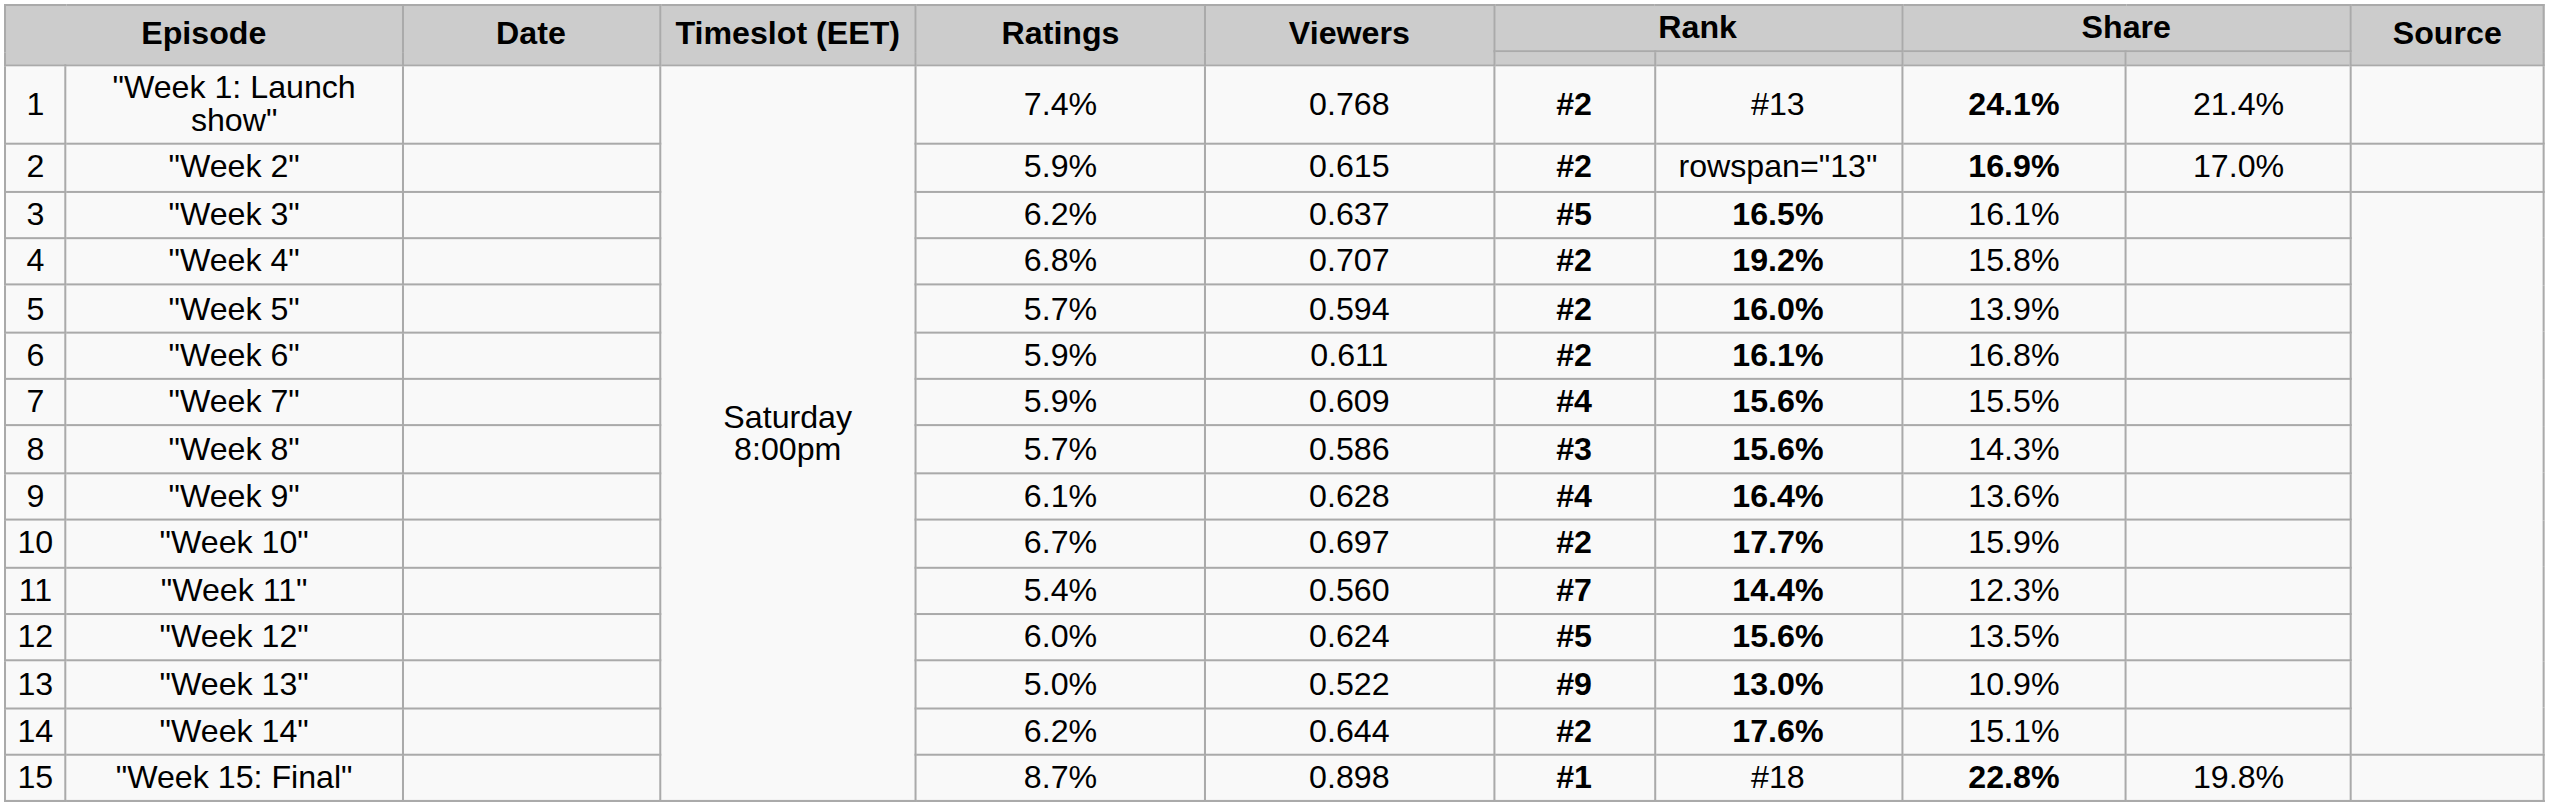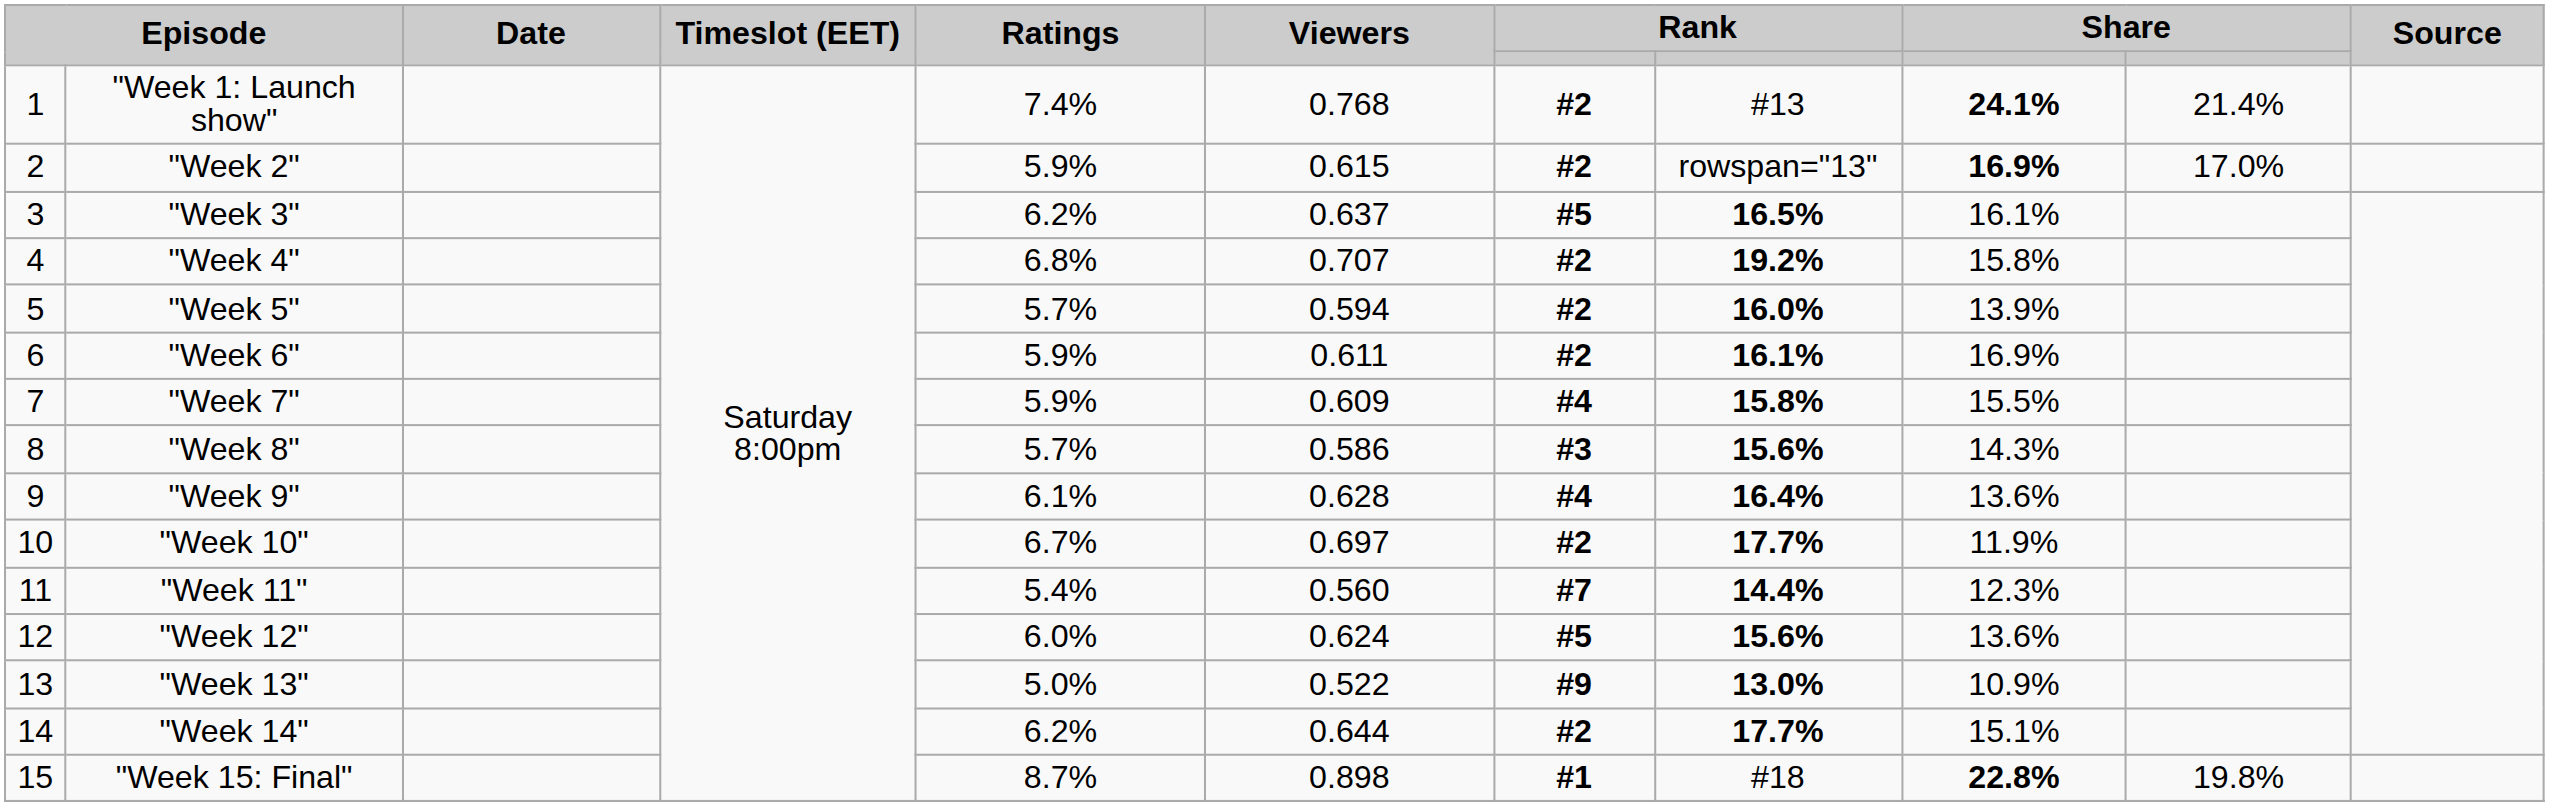(2014, 354) 16.8% -> (2014, 354) 16.9%
(1778, 401) 15.6% -> (1778, 401) 15.8%
(2014, 542) 15.9% -> (2014, 542) 11.9%
(2014, 636) 13.5% -> (2014, 636) 13.6%
(1778, 730) 17.6% -> (1778, 730) 17.7%
